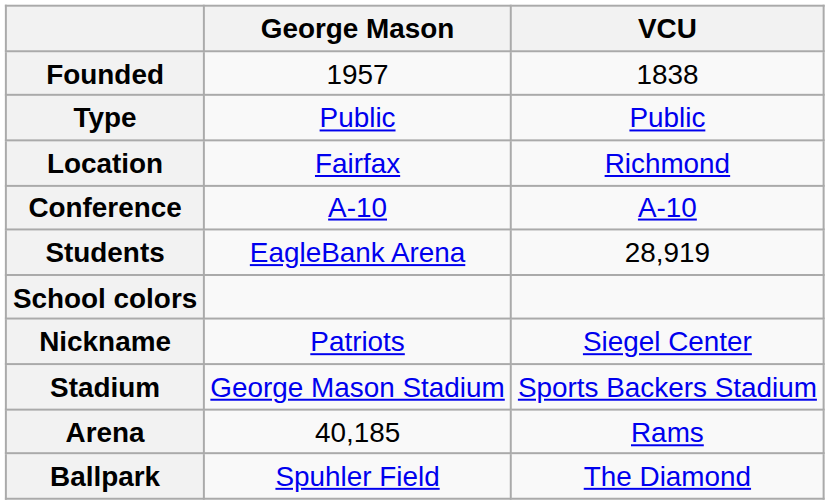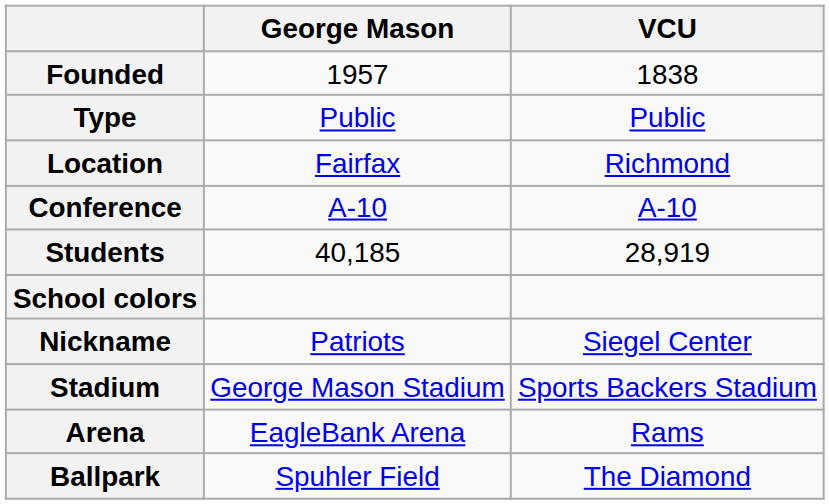(358, 252) EagleBank Arena -> (358, 252) 40,185
(358, 431) 40,185 -> (358, 431) EagleBank Arena
